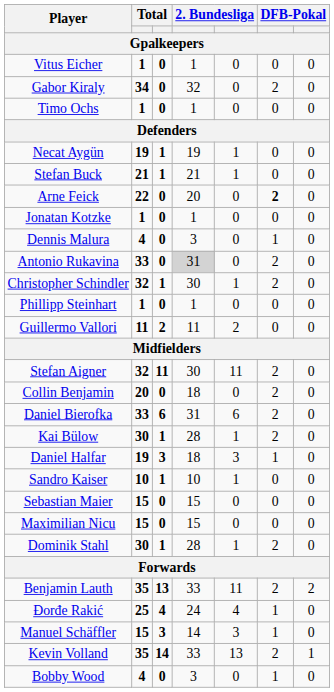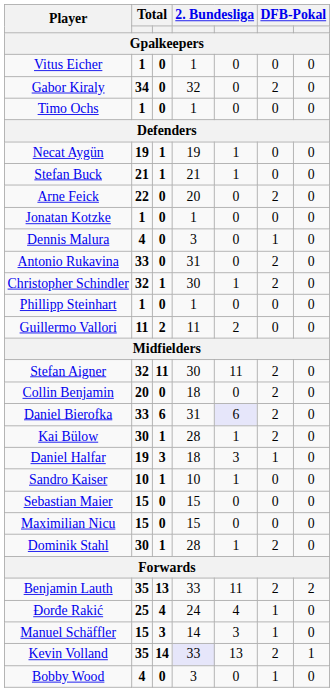(275, 196) bold -> (275, 196) normal
(193, 261) lightgrey background -> (193, 261) no background
(236, 414) no background -> (236, 414) lavender background
(193, 654) no background -> (193, 654) lavender background
